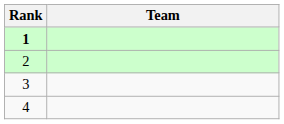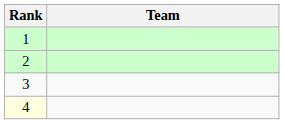(26, 38) bold -> (26, 38) normal
(26, 107) no background -> (26, 107) lightyellow background
